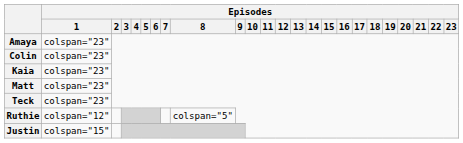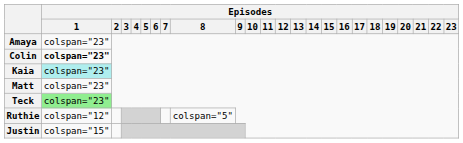(77, 56) normal -> (77, 56) bold
(77, 71) no background -> (77, 71) paleturquoise background
(77, 101) no background -> (77, 101) lightgreen background
